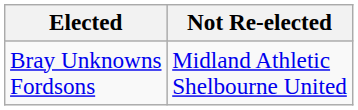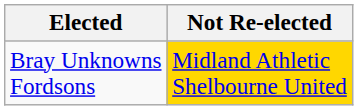(260, 72) no background -> (260, 72) gold background
